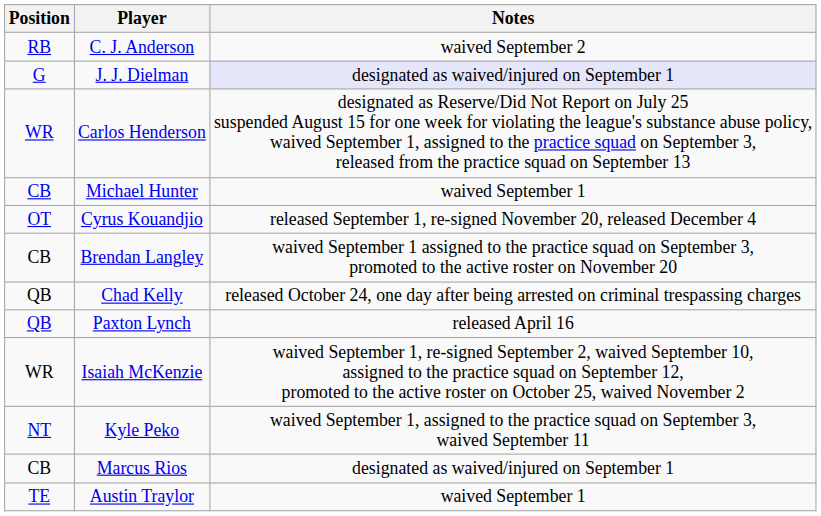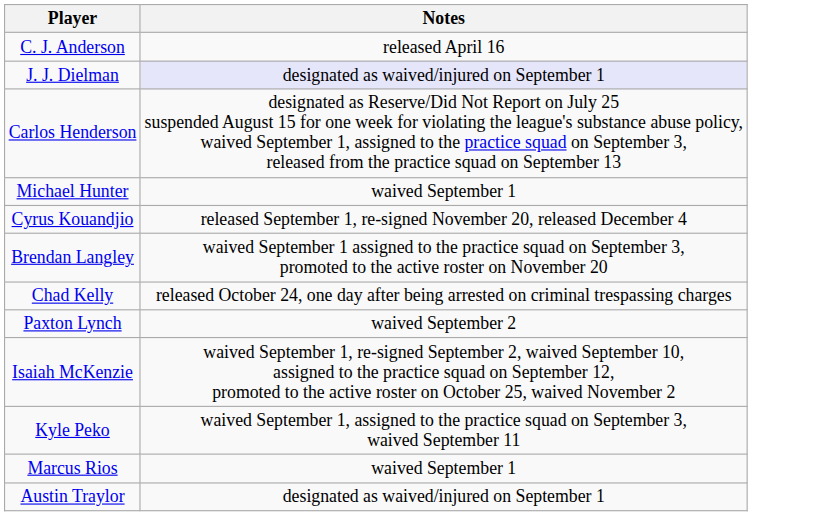- column: (39, 18)
(513, 46) waived September 2 -> (444, 46) released April 16
(513, 323) released April 16 -> (444, 323) waived September 2
(513, 468) designated as waived/injured on September 1 -> (444, 468) waived September 1
(513, 496) waived September 1 -> (444, 496) designated as waived/injured on September 1
